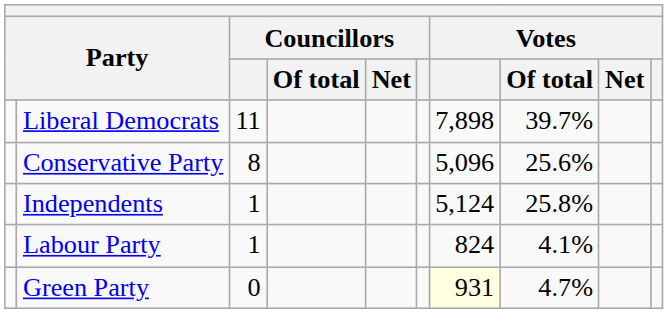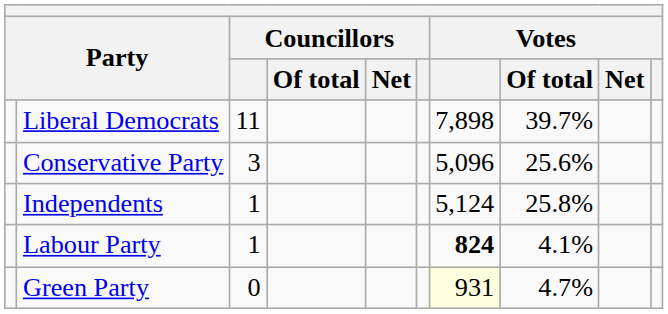(254, 162) 8 -> (254, 162) 3
(475, 245) normal -> (475, 245) bold
